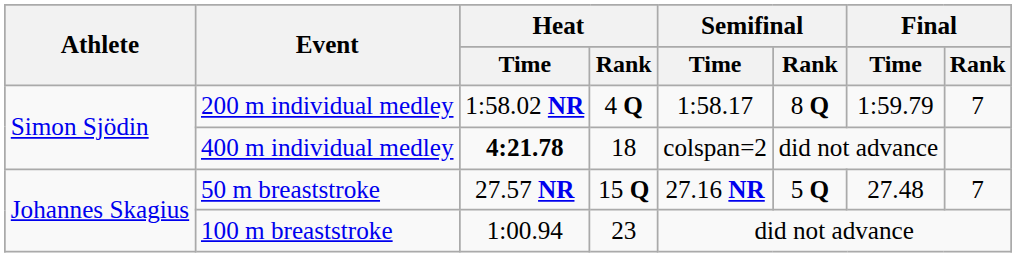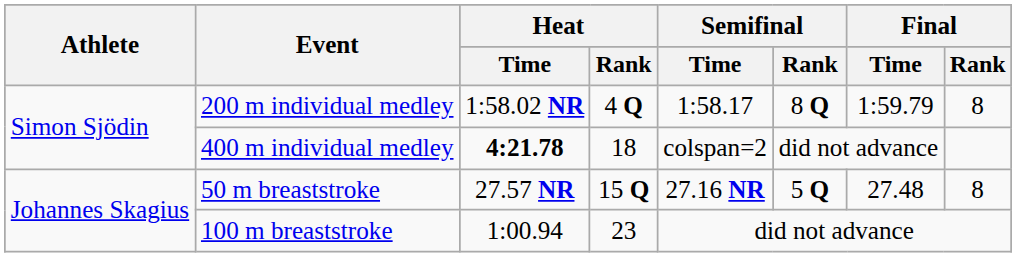(978, 106) 7 -> (978, 106) 8
(978, 189) 7 -> (978, 189) 8
